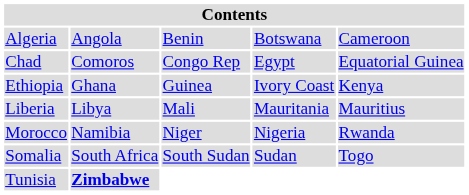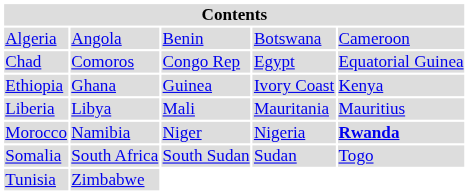(367, 132) normal -> (369, 132) bold
(110, 179) bold -> (108, 179) normal
